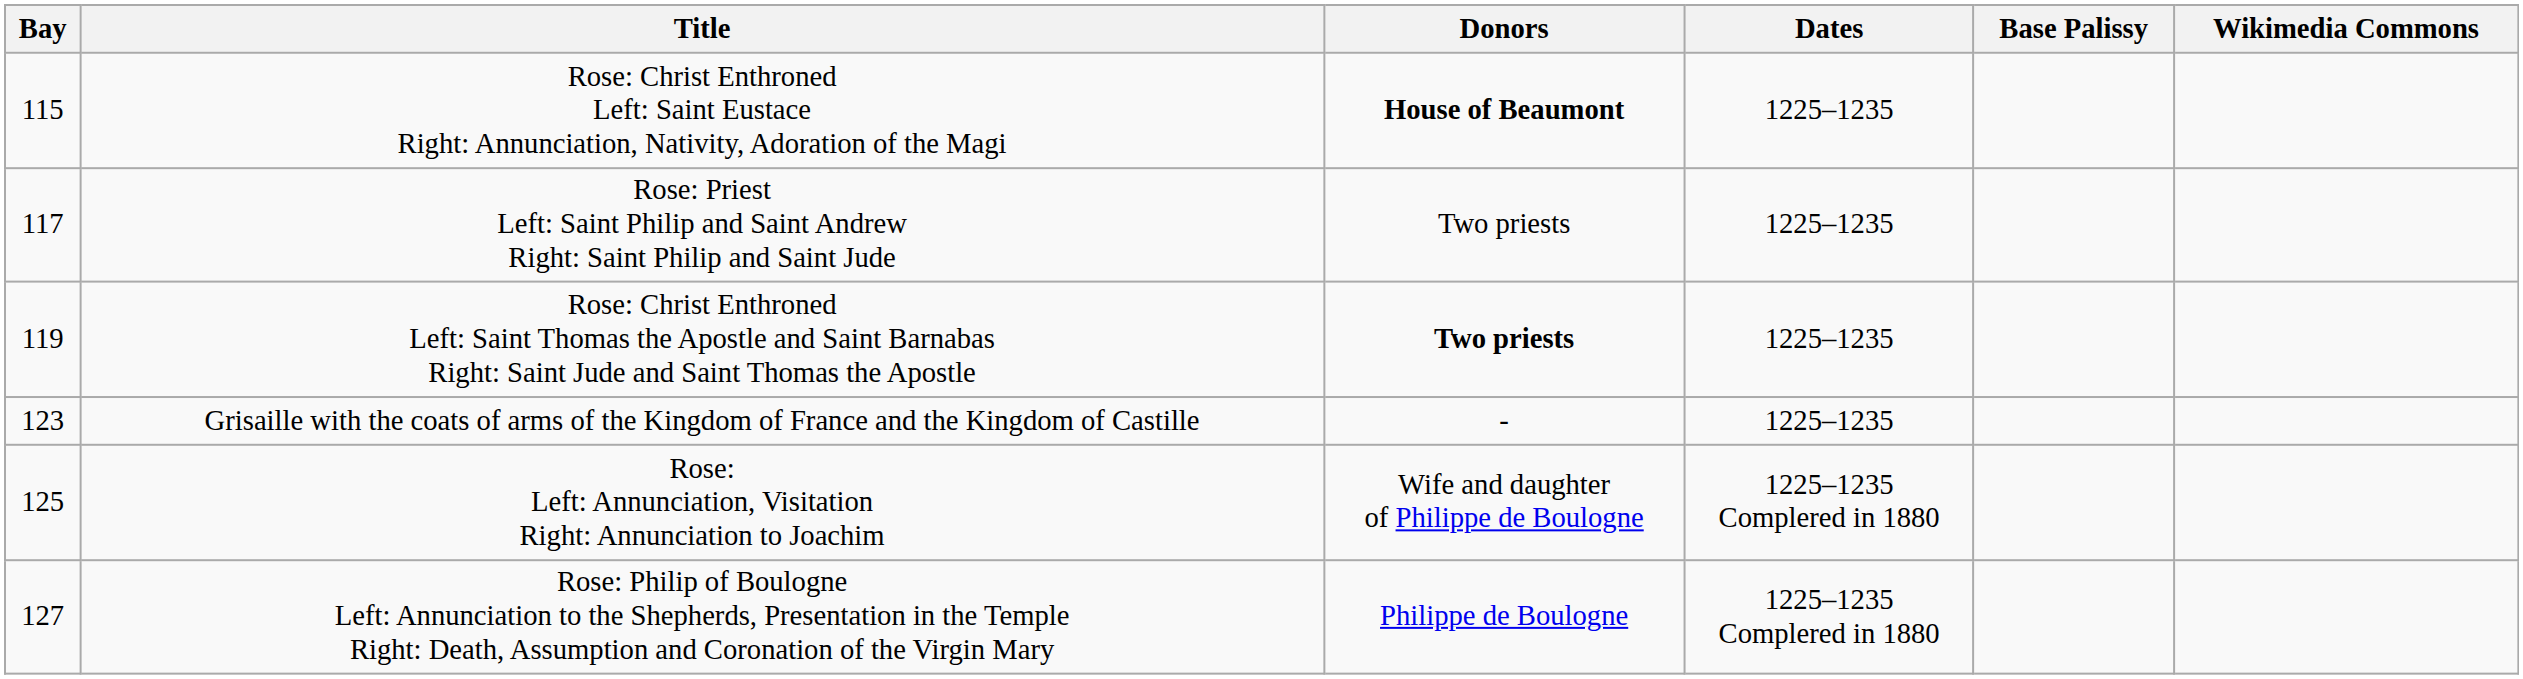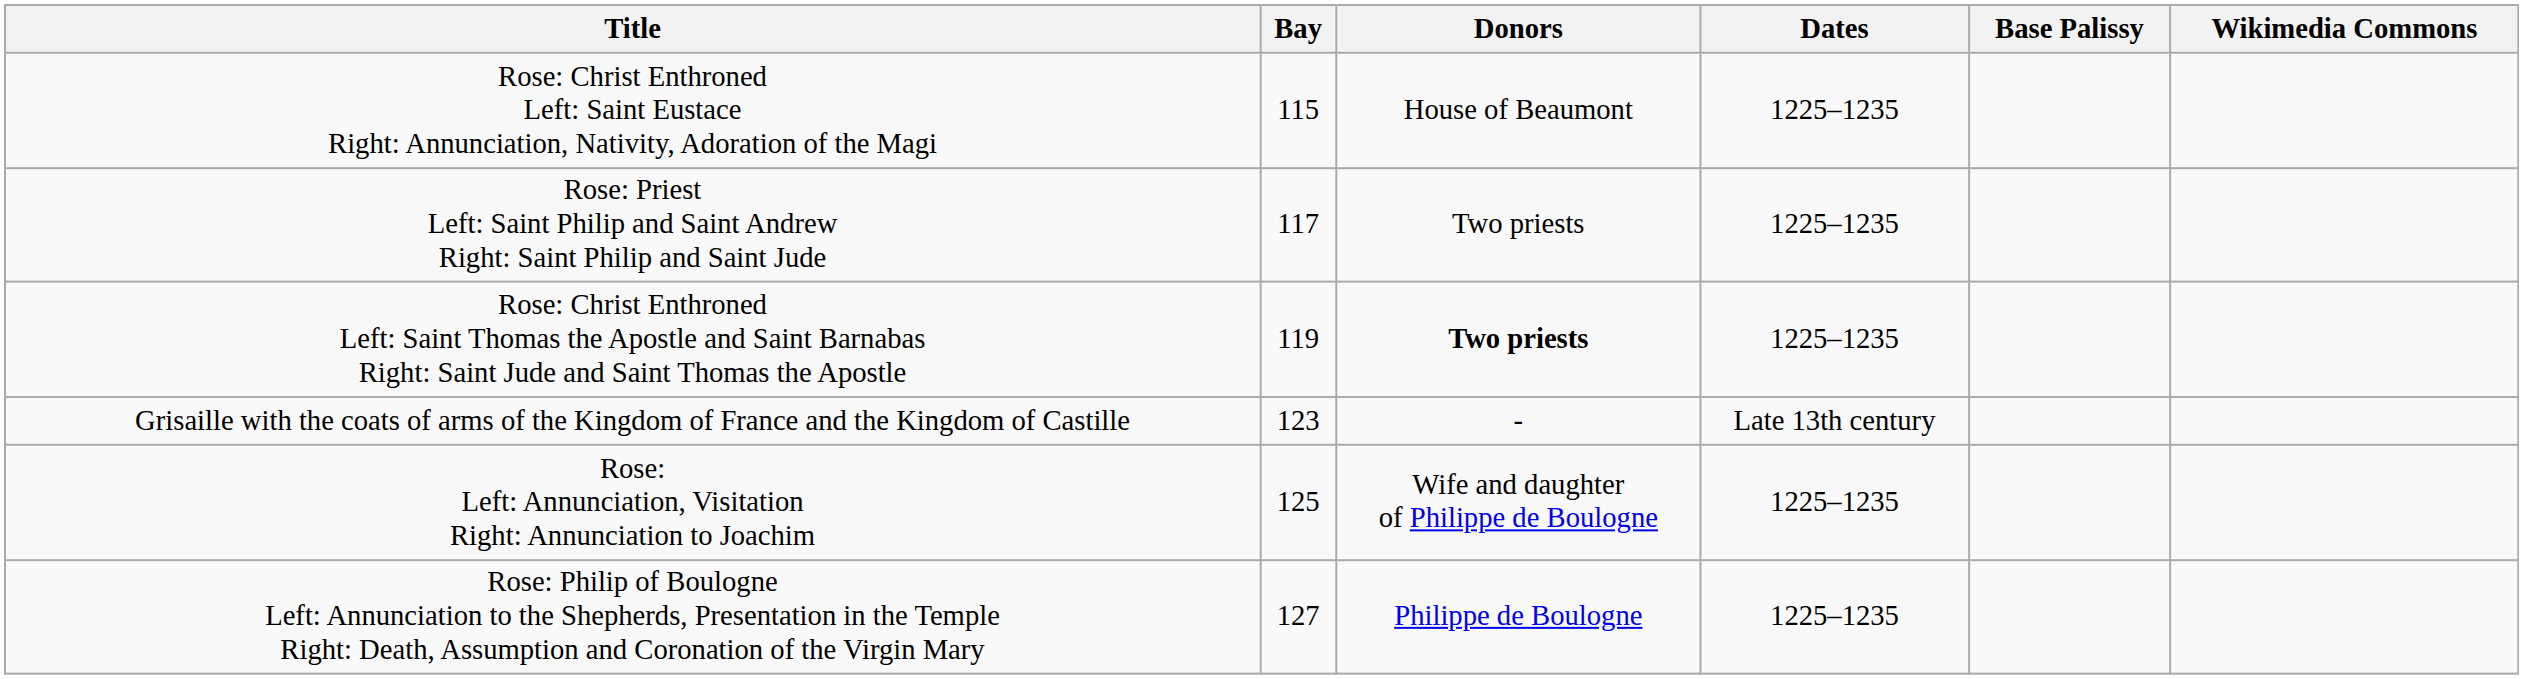columns swapped: (43, 28) <-> (702, 28)
(1504, 109) bold -> (1518, 109) normal
(1829, 420) 1225–1235 -> (1834, 420) Late 13th century
(1829, 501) 1225–1235 Complered in 1880 -> (1835, 501) 1225–1235
(1829, 616) 1225–1235 Complered in 1880 -> (1835, 616) 1225–1235
